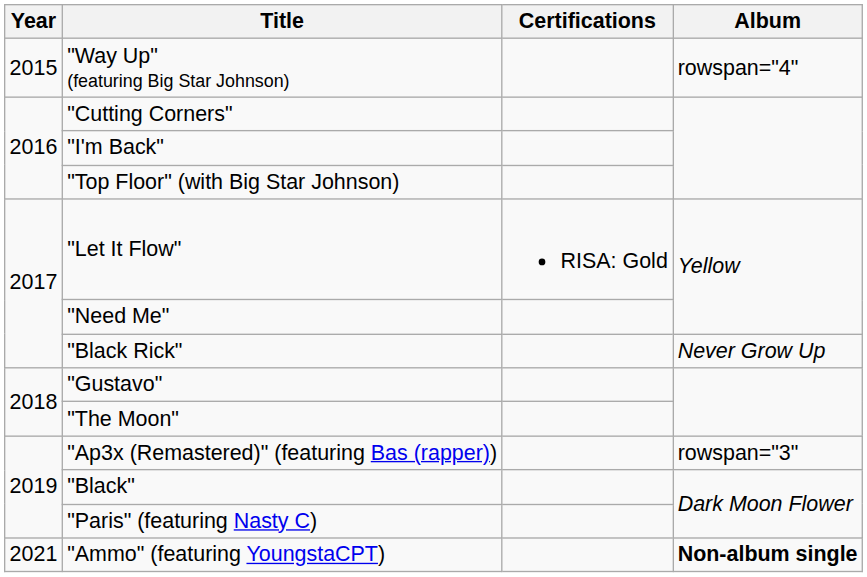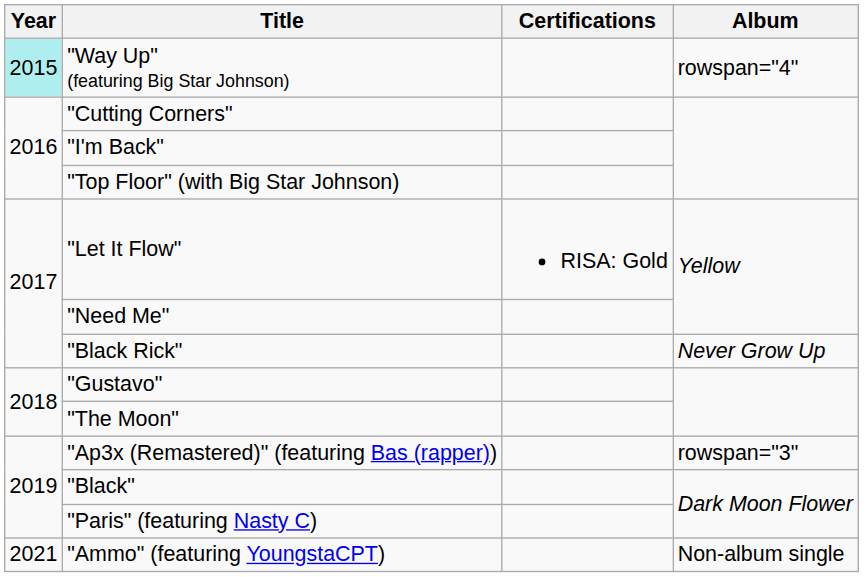(33, 67) no background -> (33, 67) paleturquoise background
(768, 554) bold -> (761, 554) normal
